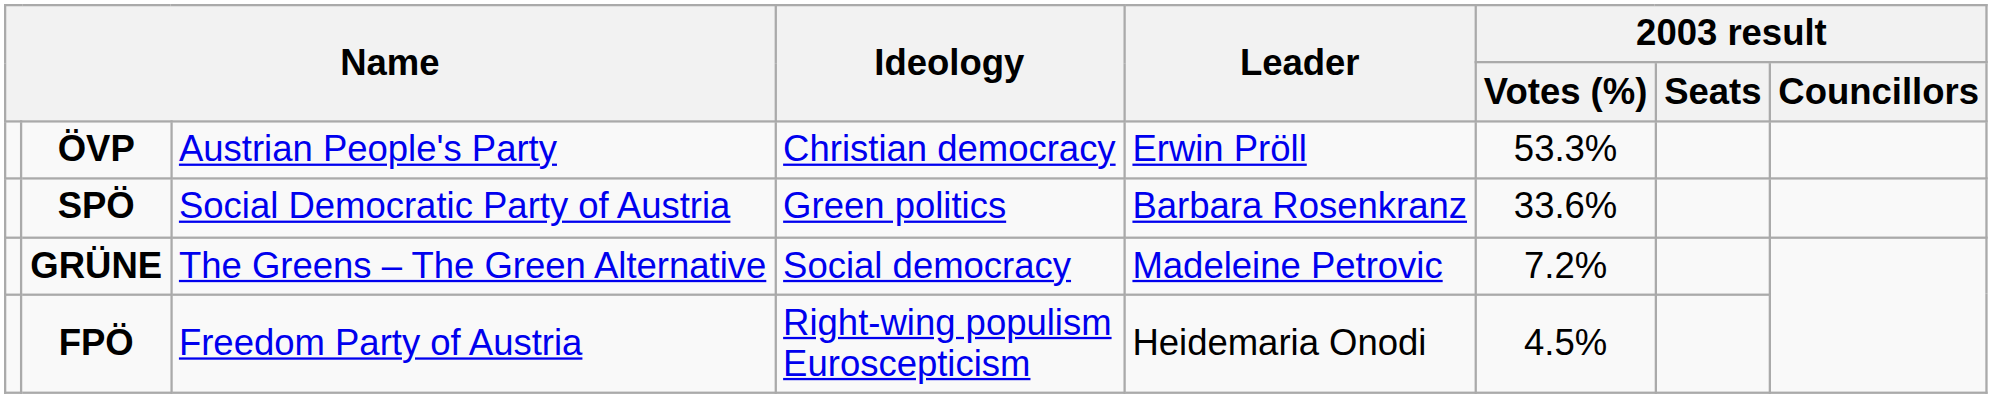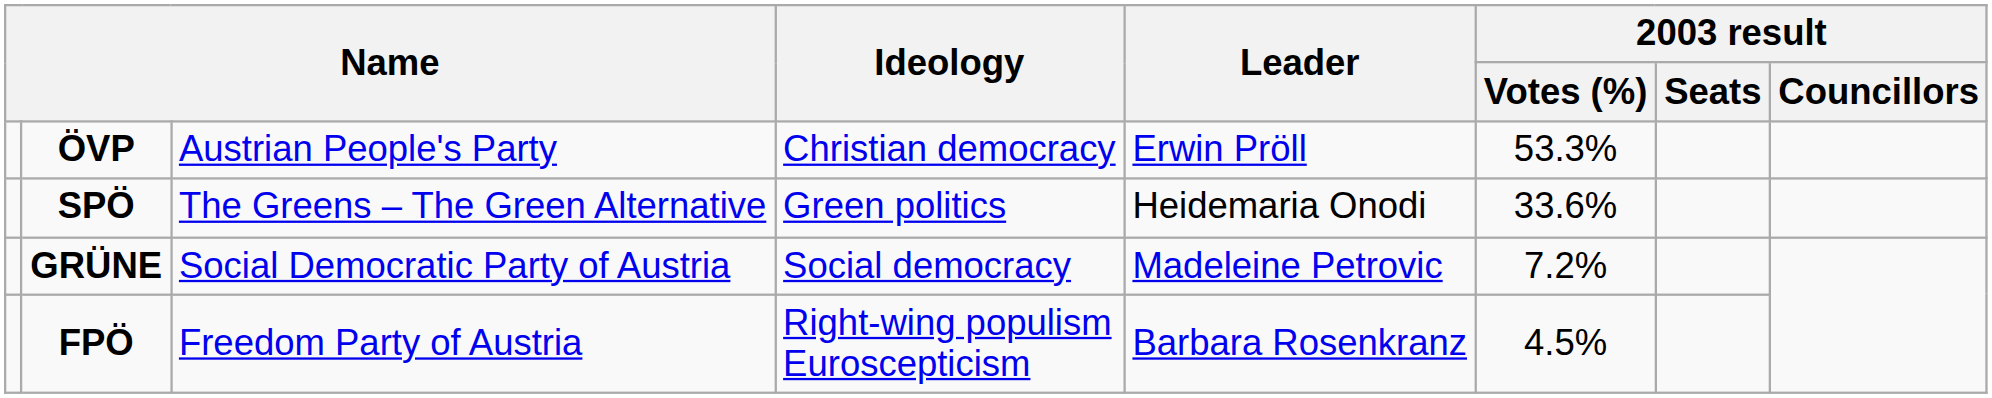(455, 206) Social Democratic Party of Austria -> (473, 206) The Greens – The Green Alternative
(1300, 206) Barbara Rosenkranz -> (1279, 206) Heidemaria Onodi
(473, 264) The Greens – The Green Alternative -> (455, 264) Social Democratic Party of Austria
(1279, 343) Heidemaria Onodi -> (1300, 343) Barbara Rosenkranz
